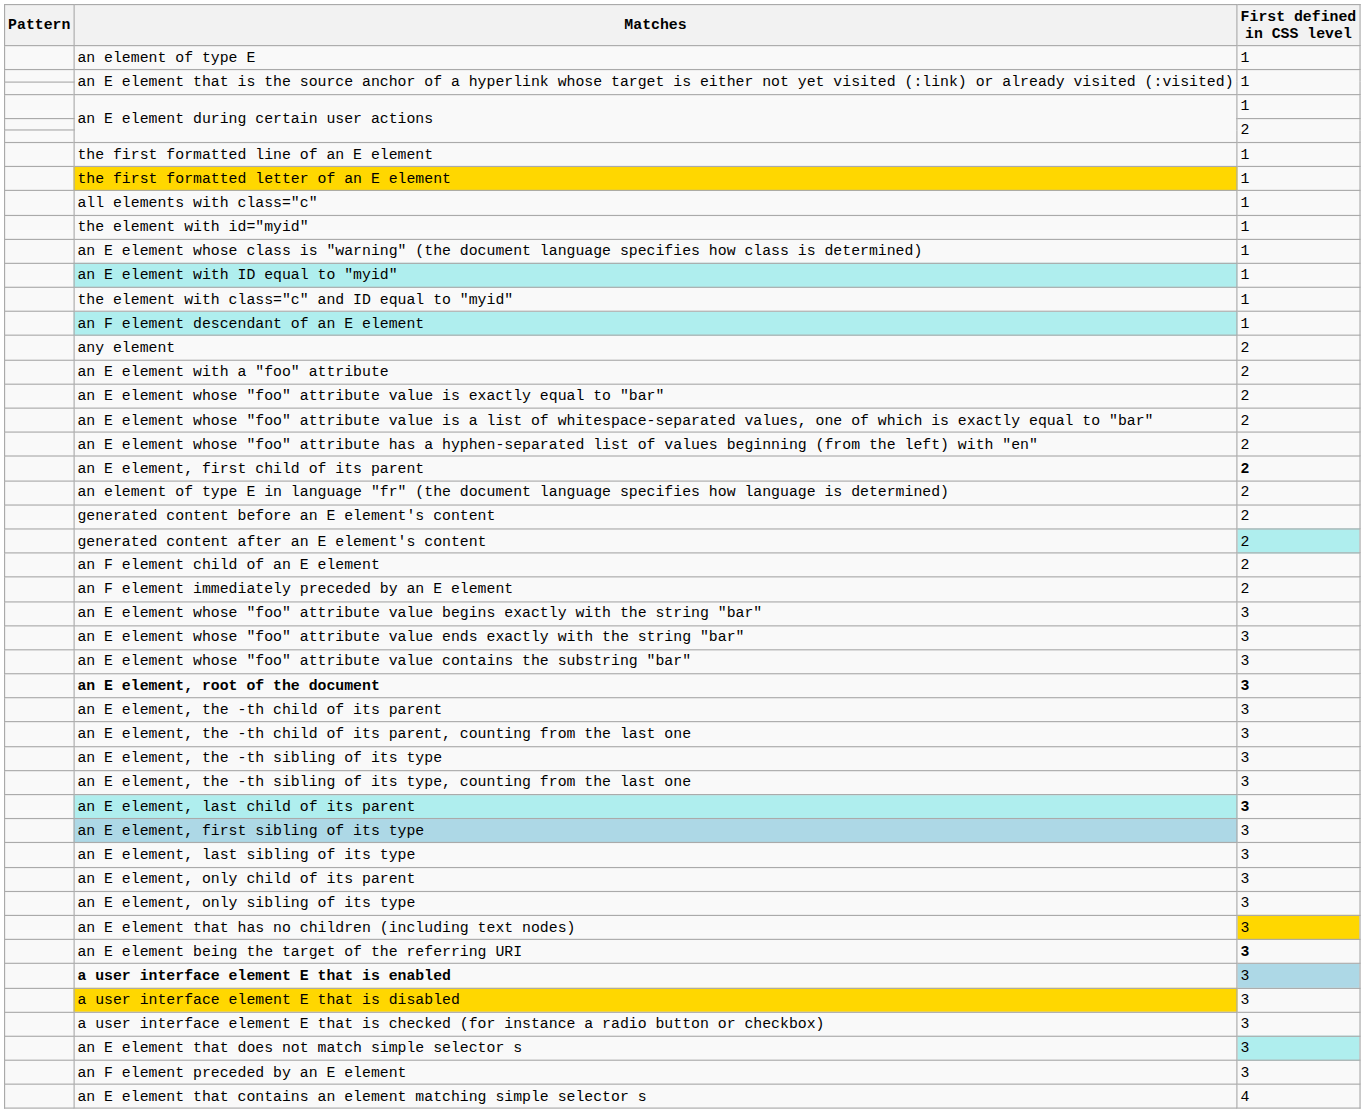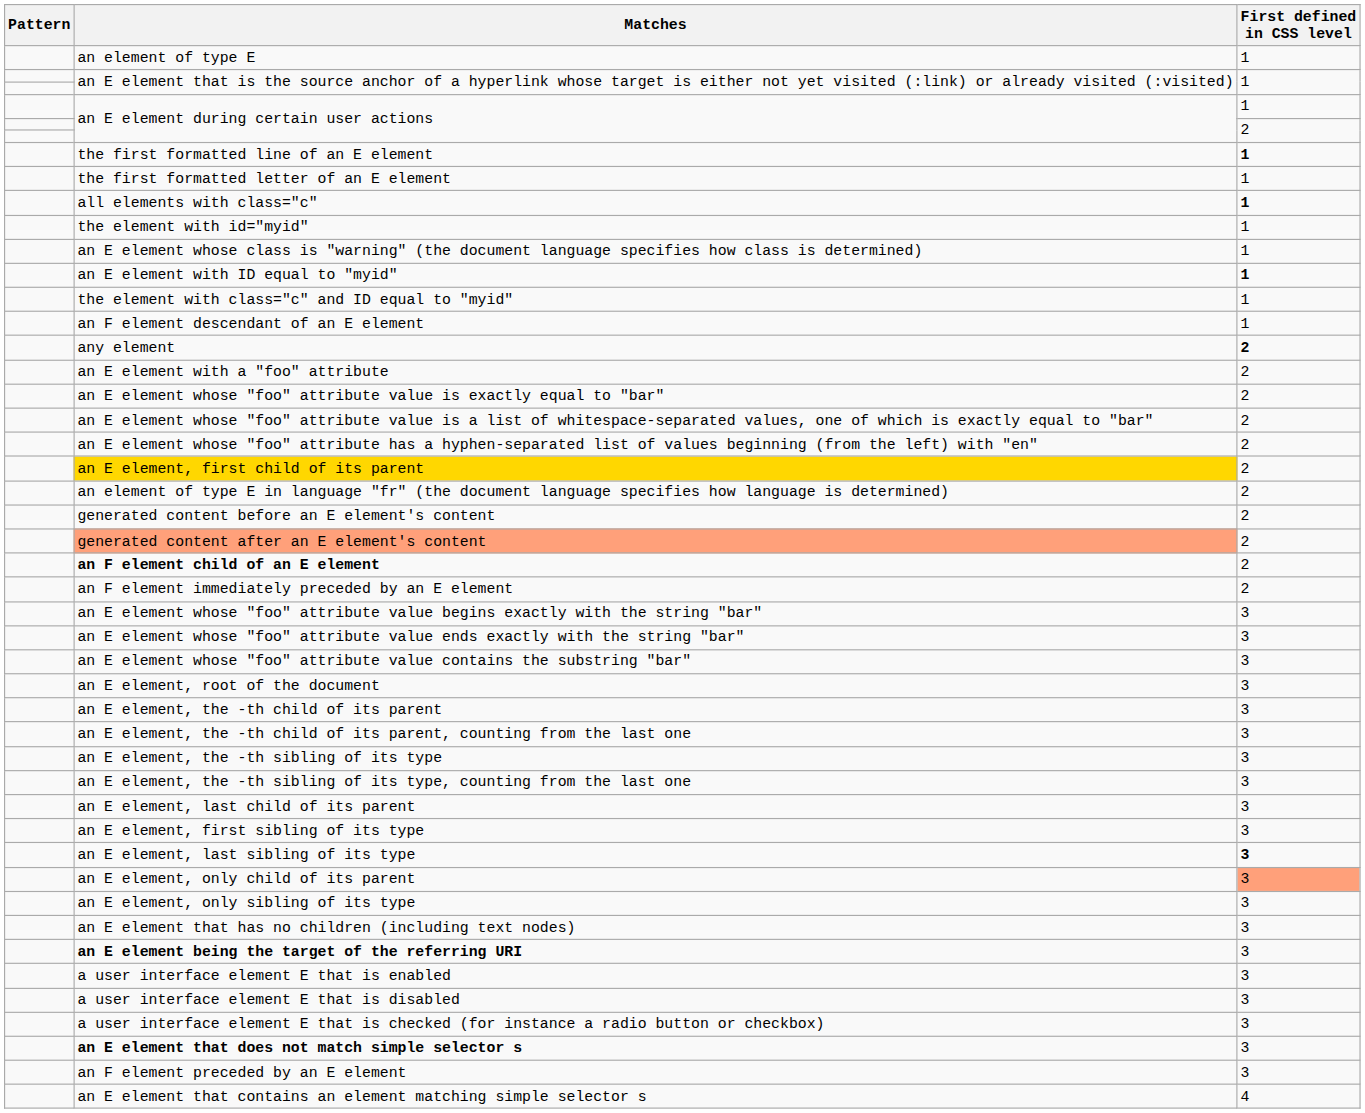(1245, 155) normal -> (1245, 155) bold
(264, 179) gold background -> (264, 179) no background
(1245, 203) normal -> (1245, 203) bold
(237, 275) paleturquoise background -> (237, 275) no background
(1245, 275) normal -> (1245, 275) bold
(251, 324) paleturquoise background -> (251, 324) no background
(1245, 348) normal -> (1245, 348) bold
(251, 469) no background -> (251, 469) gold background
(1245, 469) bold -> (1245, 469) normal
(282, 541) no background -> (282, 541) lightsalmon background
(1245, 541) paleturquoise background -> (1245, 541) no background
(229, 565) normal -> (229, 565) bold
(229, 686) bold -> (229, 686) normal
(1245, 686) bold -> (1245, 686) normal
(246, 807) paleturquoise background -> (246, 807) no background
(1245, 807) bold -> (1245, 807) normal
(251, 831) lightblue background -> (251, 831) no background
(1245, 855) normal -> (1245, 855) bold
(1245, 879) no background -> (1245, 879) lightsalmon background
(1245, 927) gold background -> (1245, 927) no background
(300, 952) normal -> (300, 952) bold
(1245, 952) bold -> (1245, 952) normal
(264, 976) bold -> (264, 976) normal
(1245, 976) lightblue background -> (1245, 976) no background
(269, 1000) gold background -> (269, 1000) no background
(300, 1048) normal -> (300, 1048) bold
(1245, 1048) paleturquoise background -> (1245, 1048) no background
